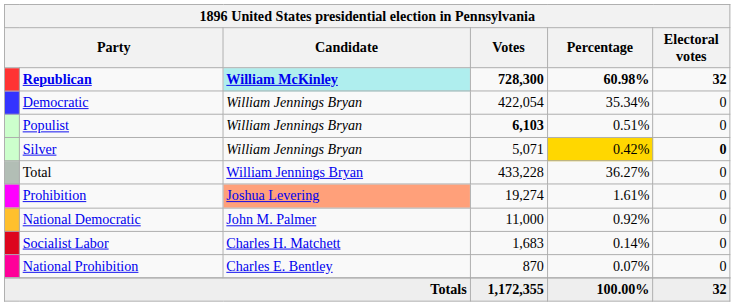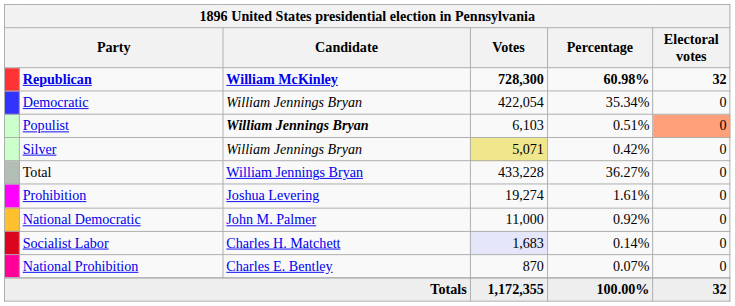(282, 79) paleturquoise background -> (282, 79) no background
(294, 126) normal -> (298, 126) bold
(528, 126) bold -> (528, 126) normal
(723, 126) no background -> (723, 126) lightsalmon background
(528, 149) no background -> (528, 149) khaki background
(631, 149) gold background -> (631, 149) no background
(723, 149) bold -> (723, 149) normal
(273, 196) lightsalmon background -> (273, 196) no background
(528, 242) no background -> (528, 242) lavender background
